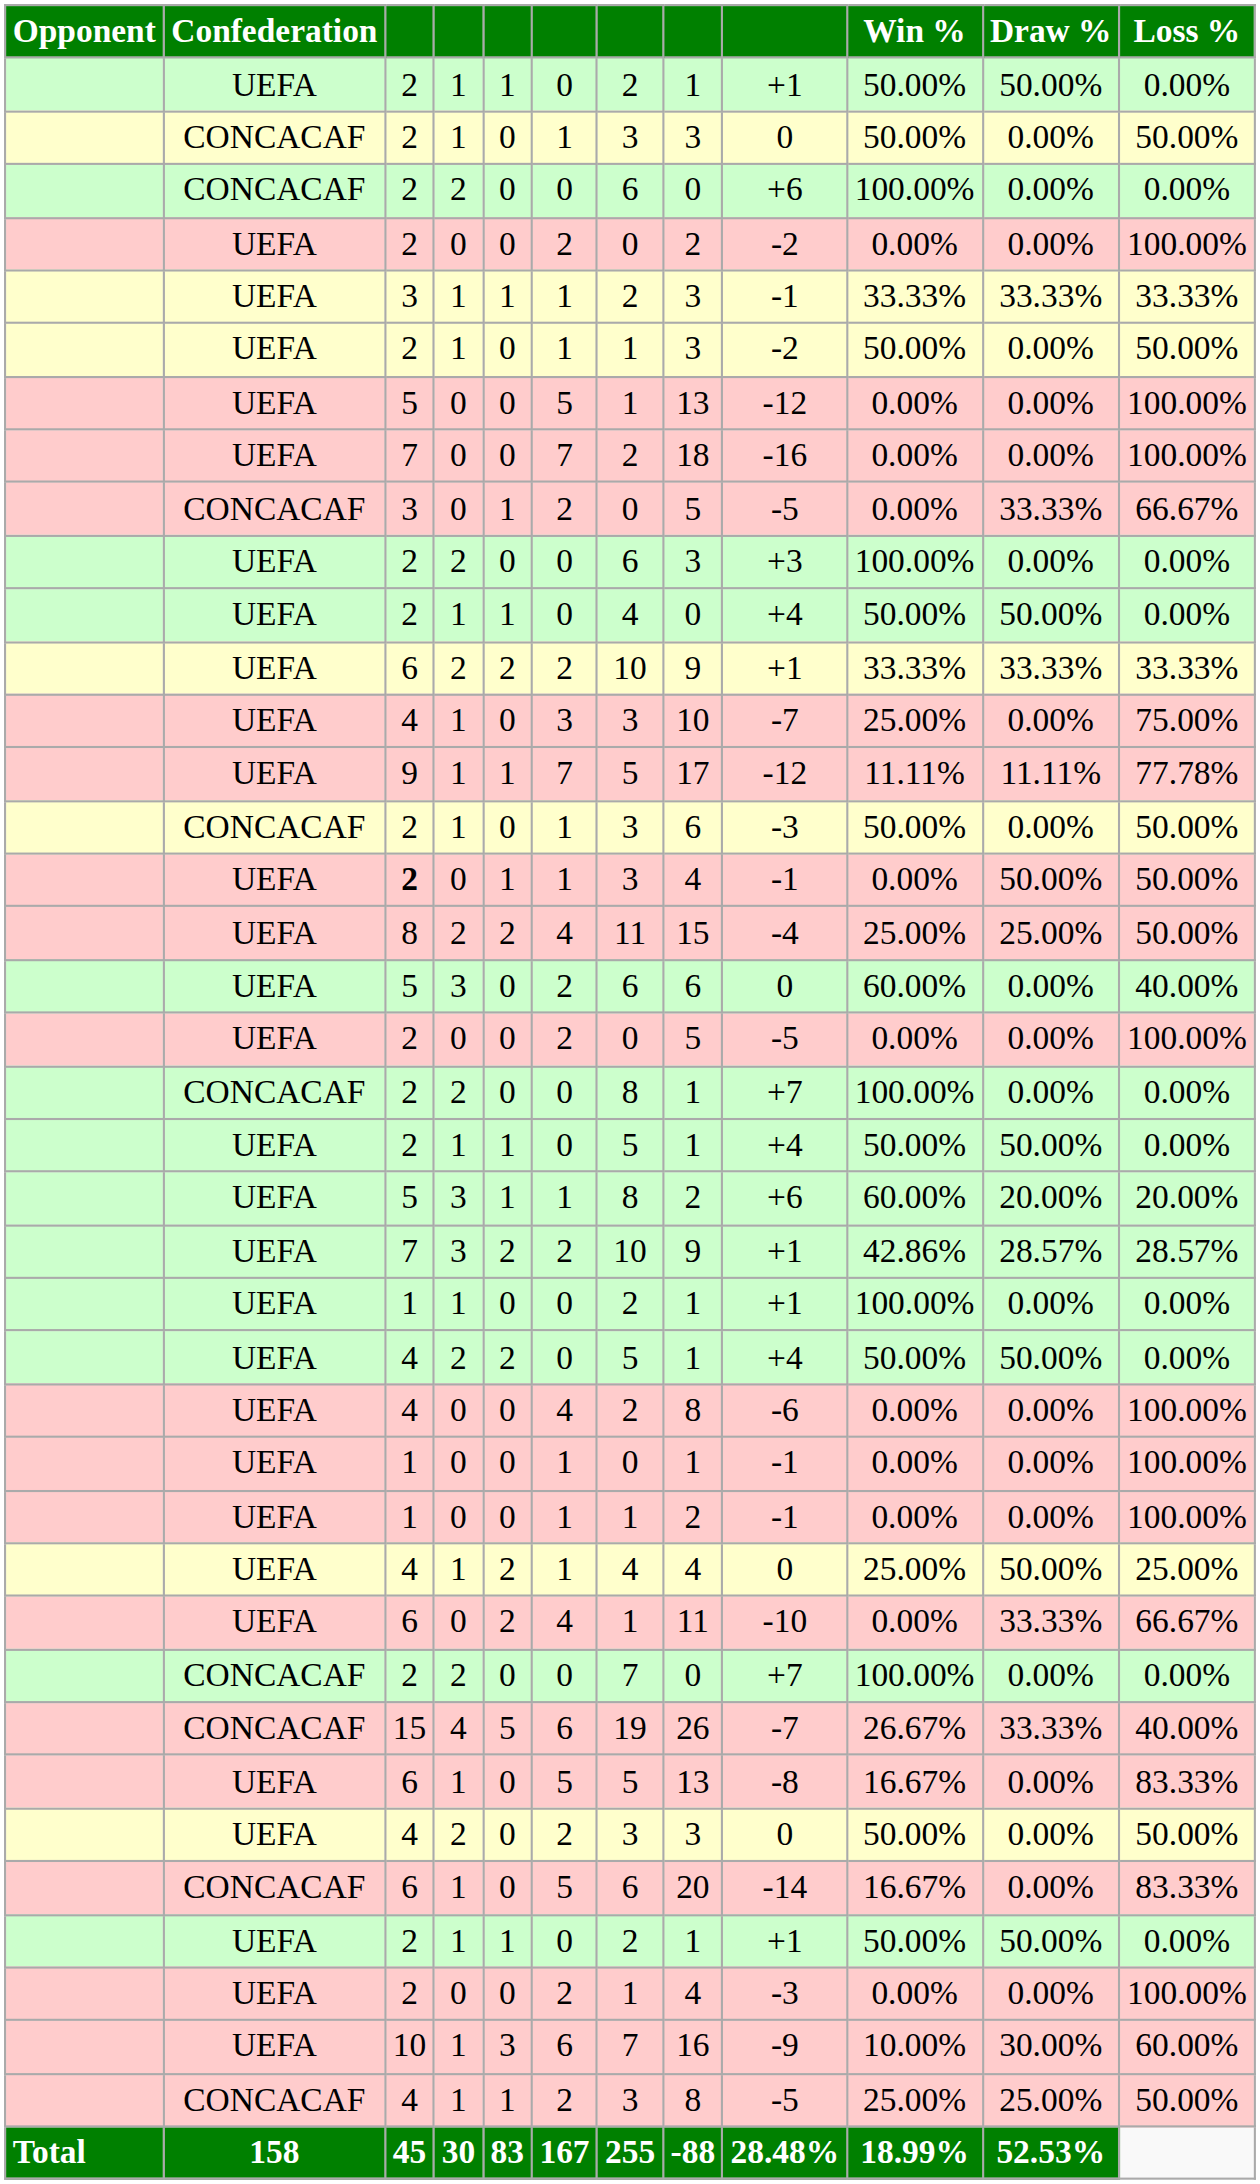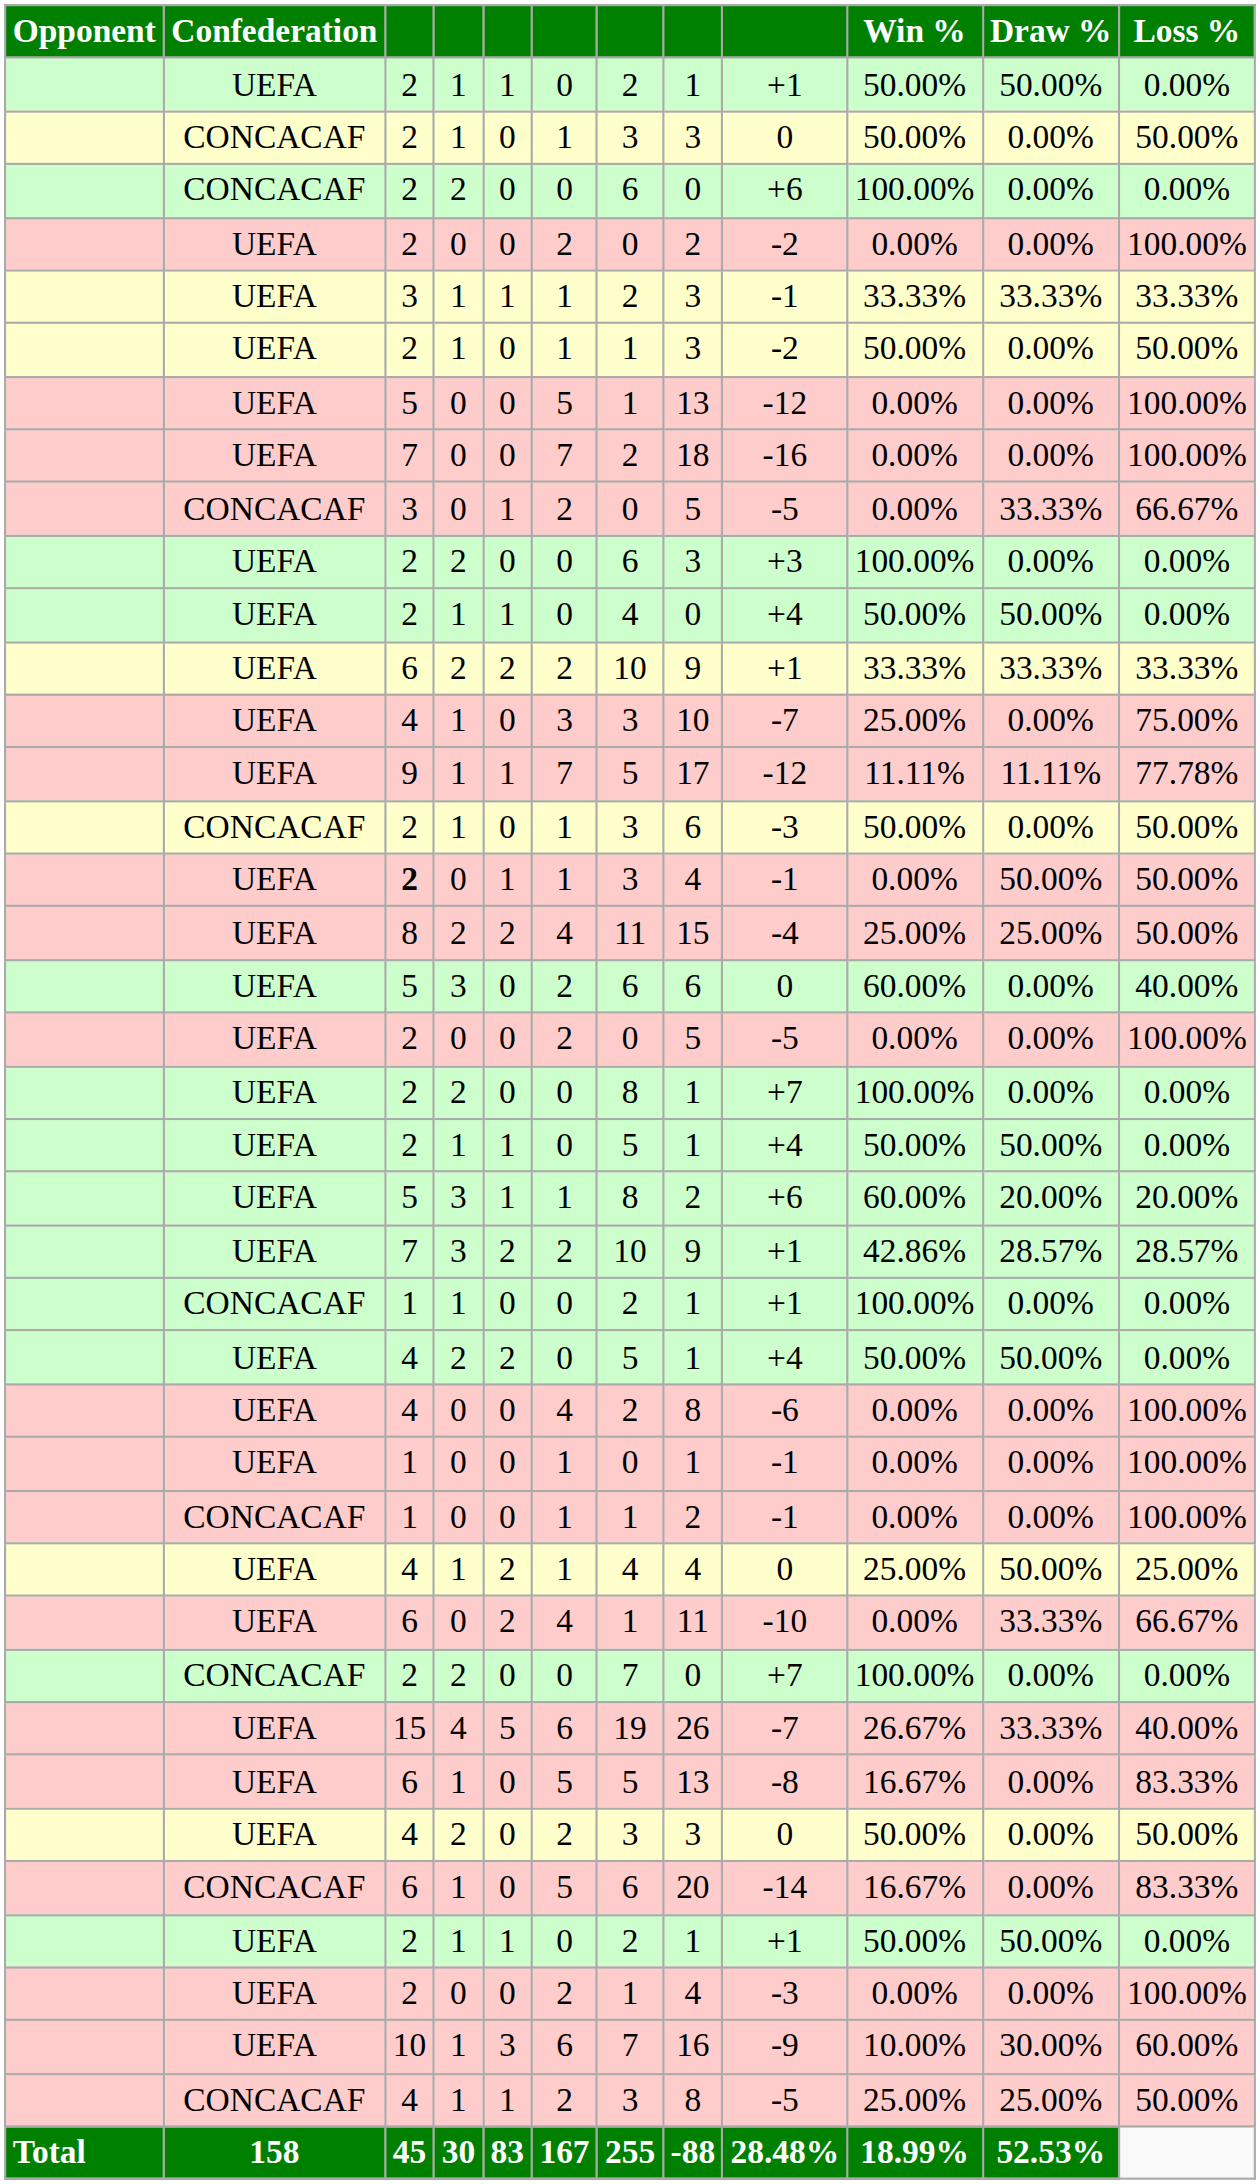(274, 1091) CONCACAF -> (274, 1091) UEFA
(274, 1303) UEFA -> (274, 1303) CONCACAF
(274, 1515) UEFA -> (274, 1515) CONCACAF
(274, 1728) CONCACAF -> (274, 1728) UEFA
